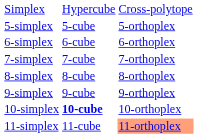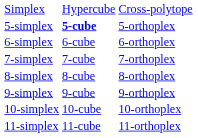(79, 25) normal -> (79, 25) bold
(82, 109) bold -> (82, 109) normal
(150, 126) lightsalmon background -> (150, 126) no background
